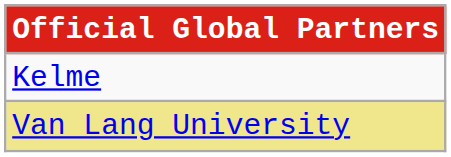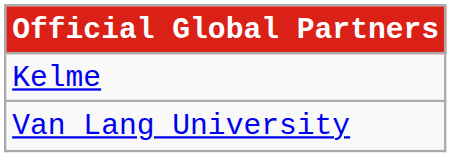(181, 126) khaki background -> (181, 126) no background
